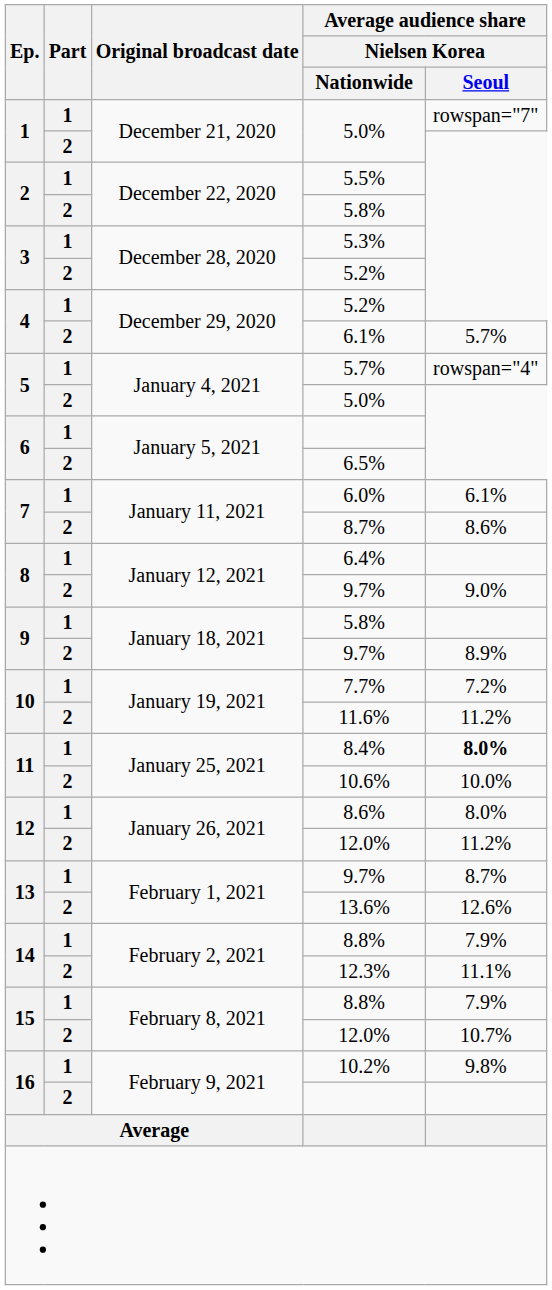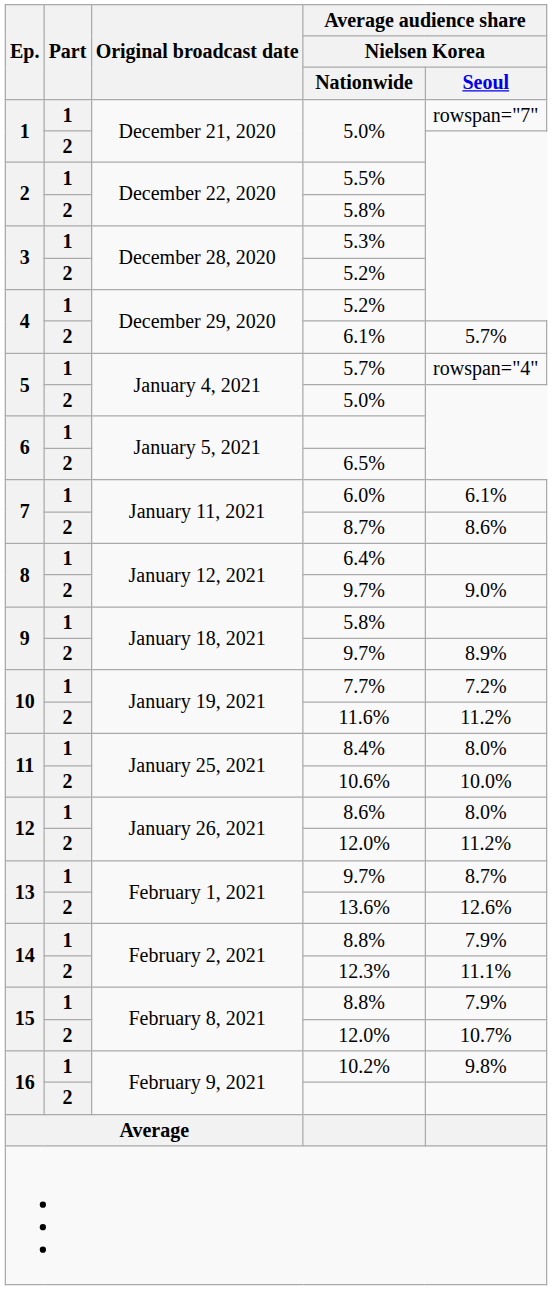(486, 749) bold -> (486, 749) normal
